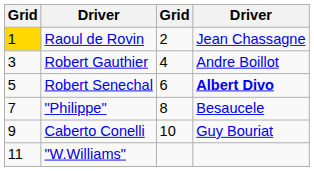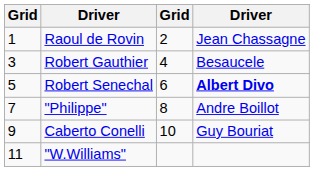(12, 39) gold background -> (12, 39) no background
(238, 62) Andre Boillot -> (230, 62) Besaucele
(230, 108) Besaucele -> (238, 108) Andre Boillot
